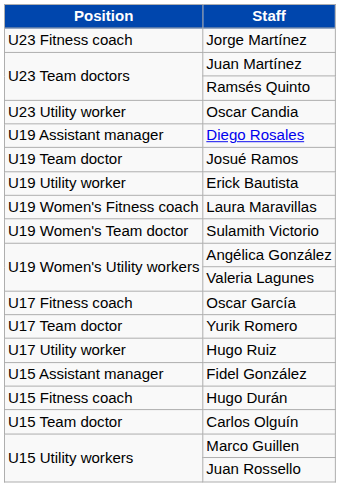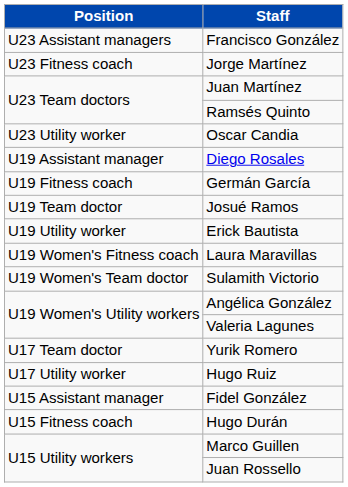+ row: (273, 40)
+ row: (258, 183)
- row: (251, 302)
- row: (252, 421)
